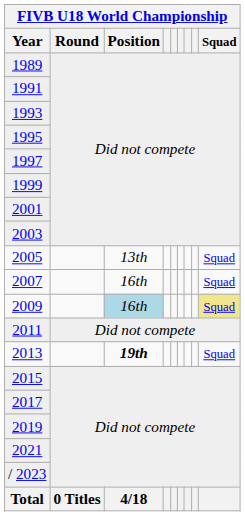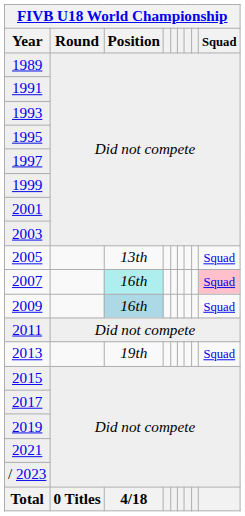(134, 281) no background -> (134, 281) paleturquoise background
(219, 282) no background -> (219, 282) pink background
(219, 306) khaki background -> (219, 306) no background
(134, 354) bold -> (134, 354) normal
